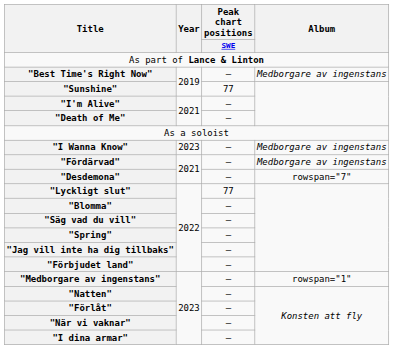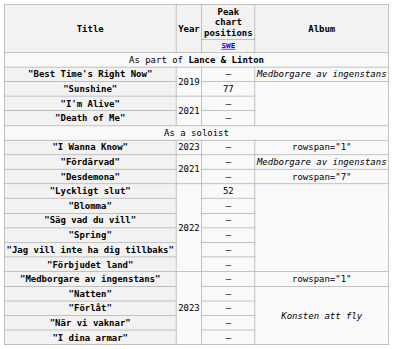(322, 147) Medborgare av ingenstans -> (322, 147) rowspan="1"
(228, 191) 77 -> (228, 191) 52
